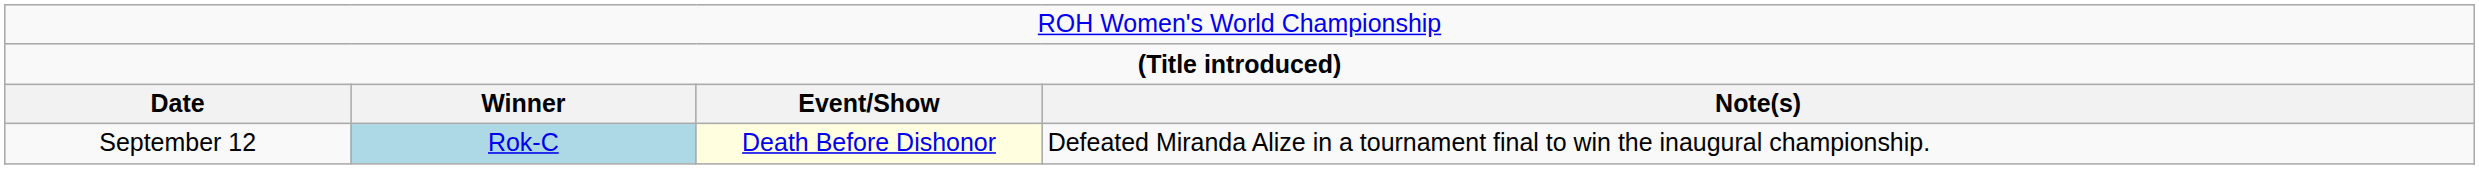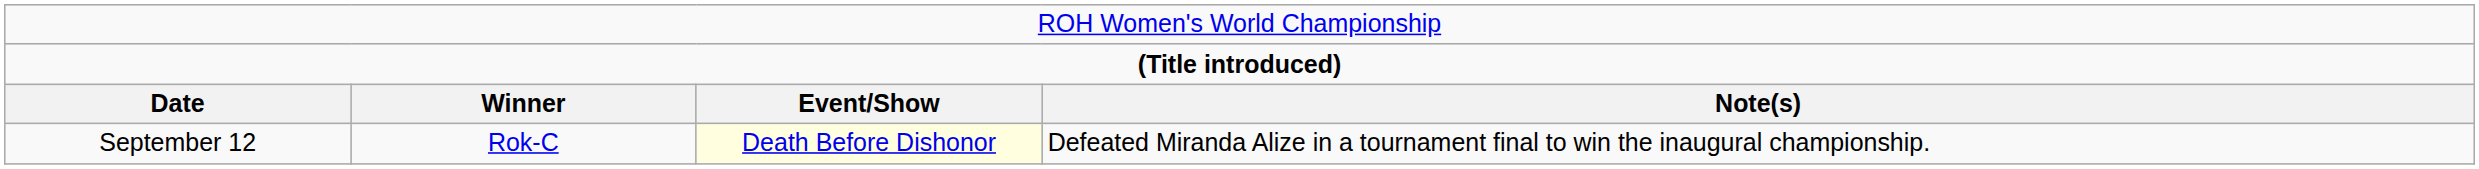(523, 143) lightblue background -> (523, 143) no background
